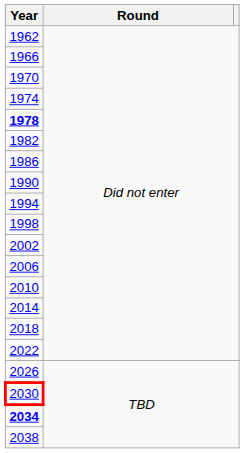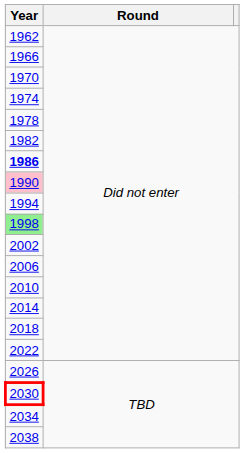(24, 120) bold -> (24, 120) normal
(24, 162) normal -> (24, 162) bold
(24, 183) no background -> (24, 183) pink background
(24, 225) no background -> (24, 225) lightgreen background
(24, 417) bold -> (24, 417) normal
